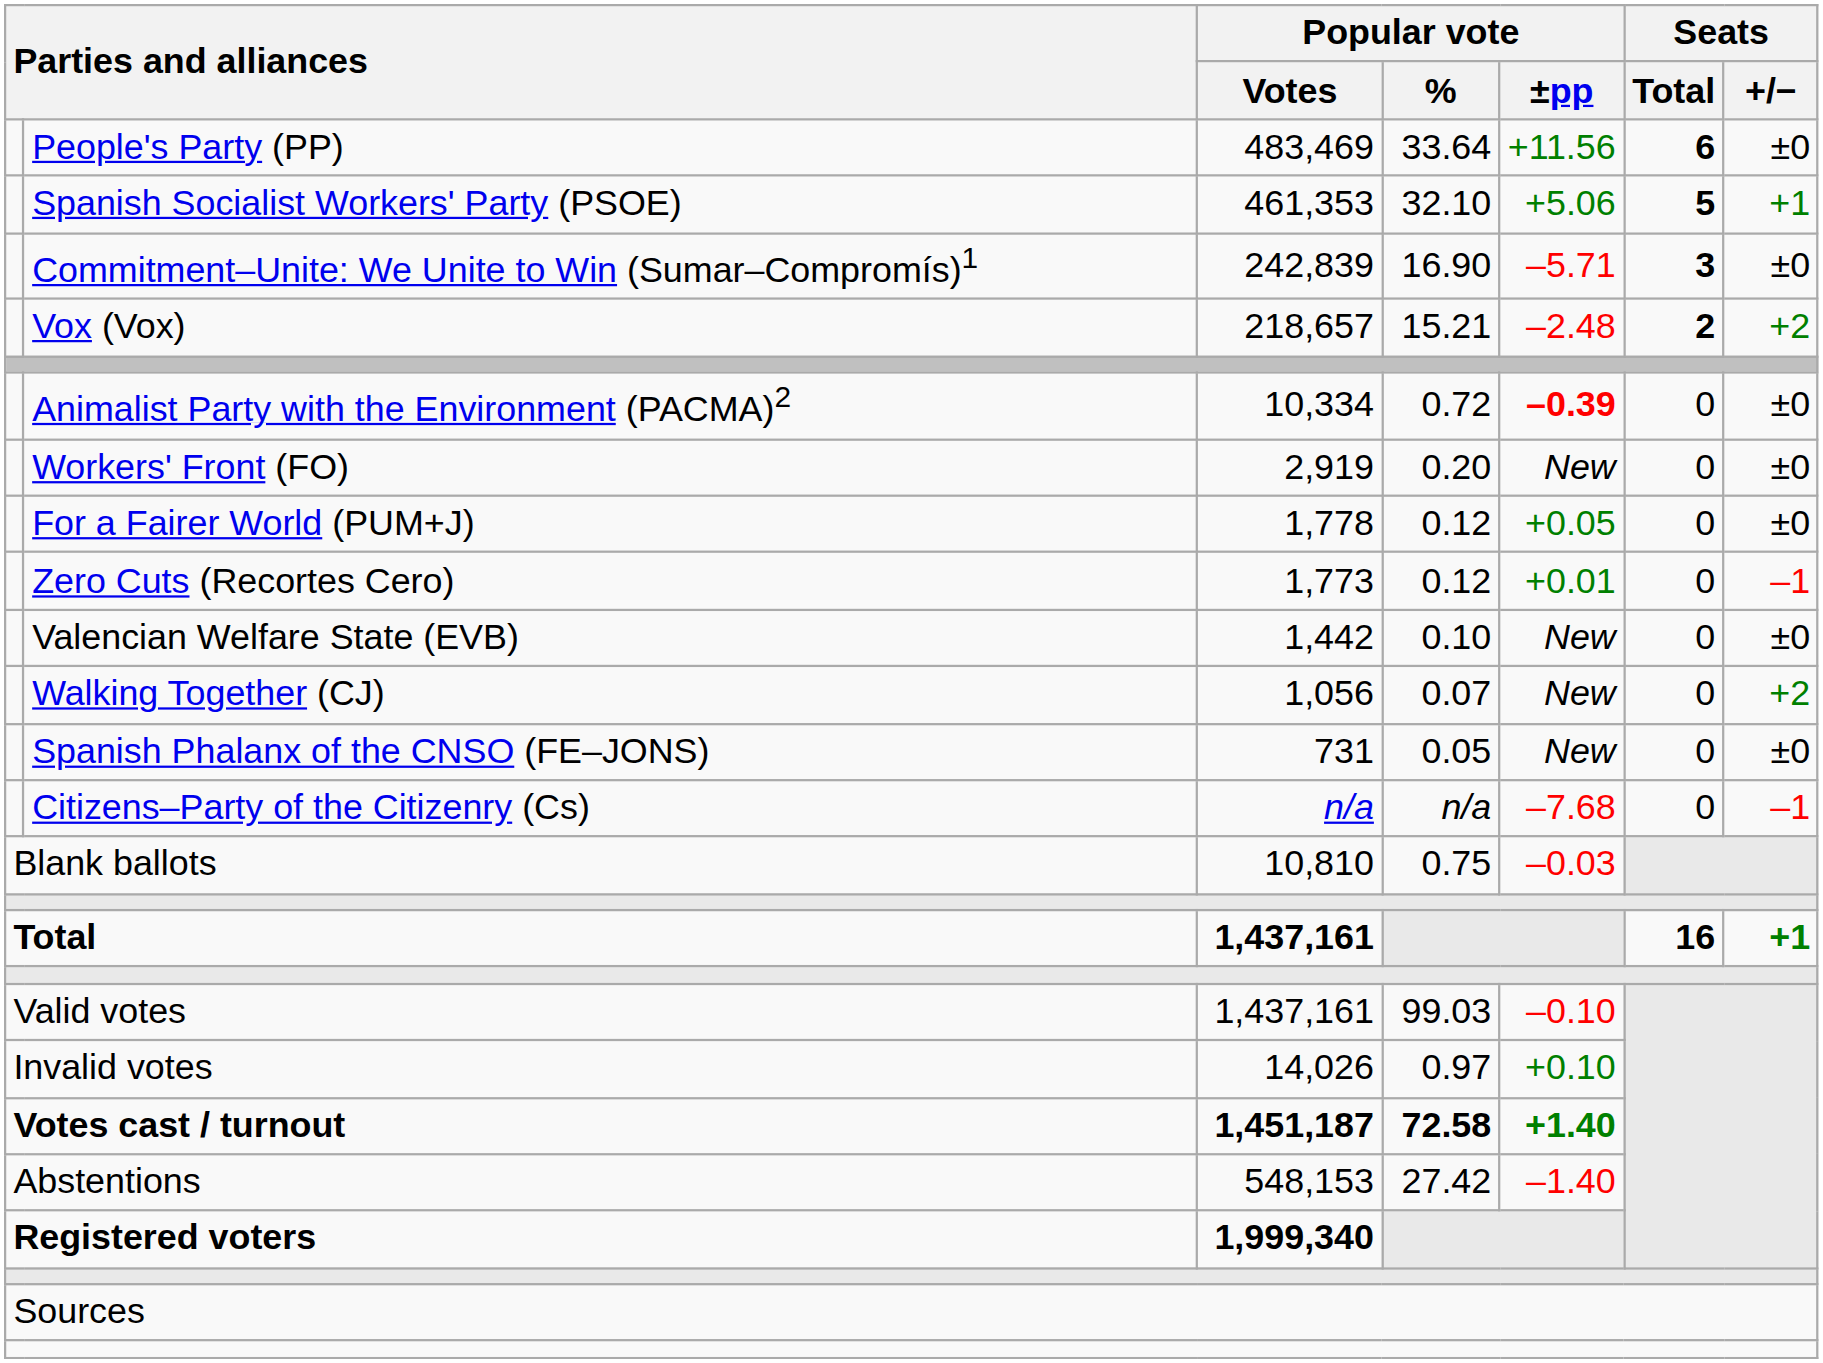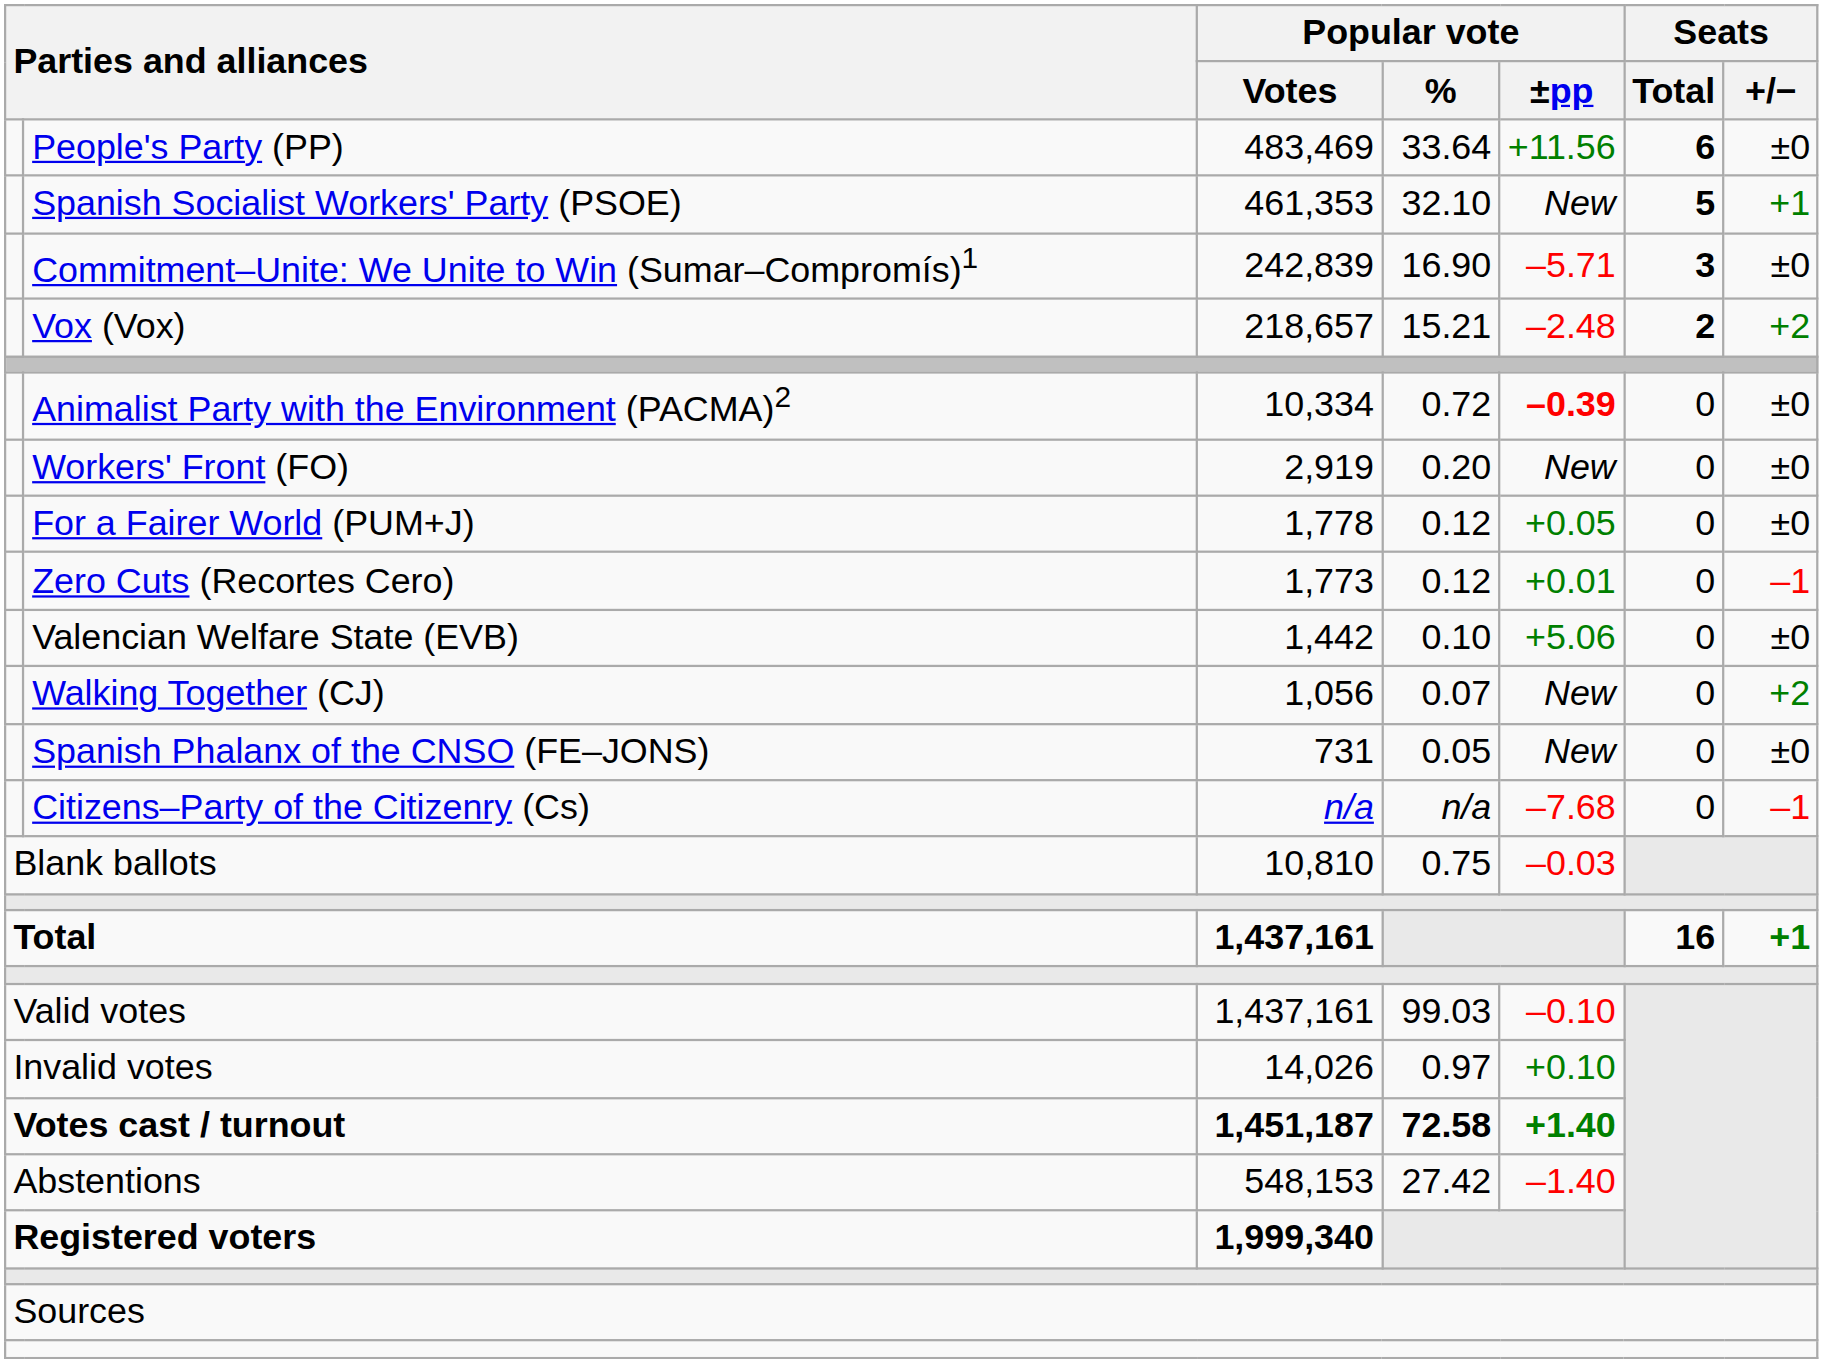(1570, 203) +5.06 -> (1580, 203) New
(1580, 637) New -> (1570, 637) +5.06
